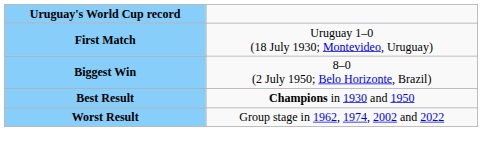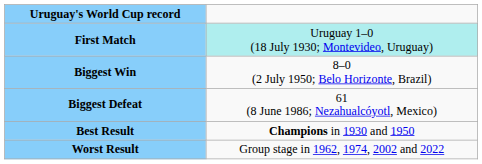(342, 39) no background -> (342, 39) paleturquoise background
+ row: (105, 104)
